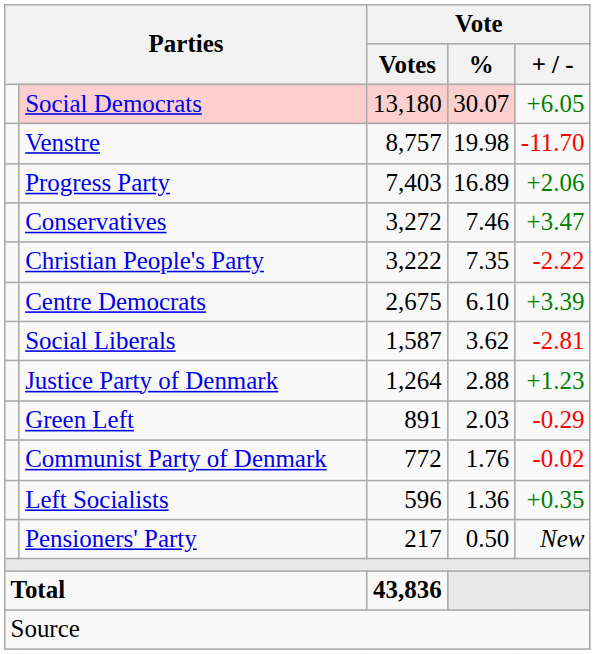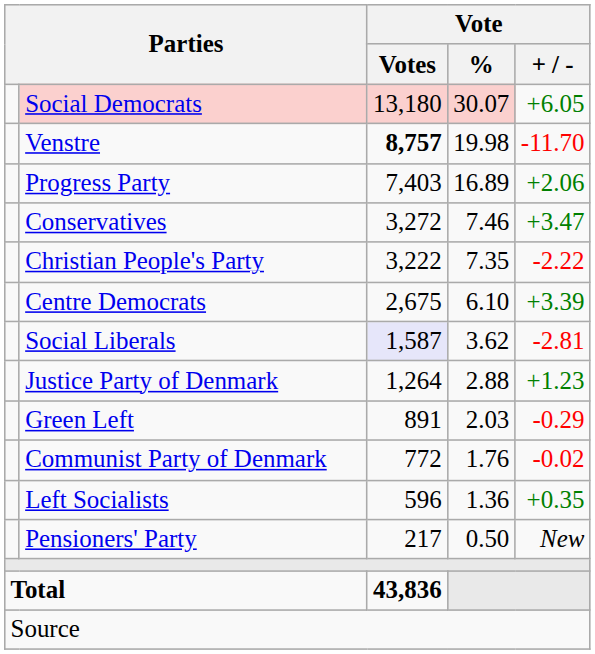(414, 143) normal -> (414, 143) bold
(414, 340) no background -> (414, 340) lavender background
